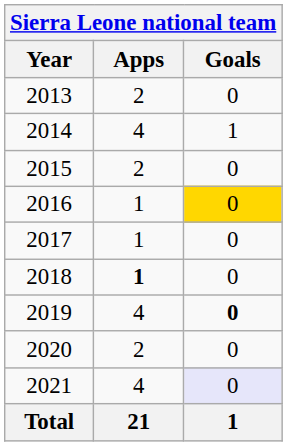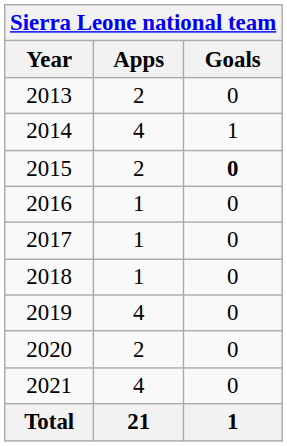(233, 167) normal -> (233, 167) bold
(233, 204) gold background -> (233, 204) no background
(139, 276) bold -> (139, 276) normal
(233, 312) bold -> (233, 312) normal
(233, 385) lavender background -> (233, 385) no background
